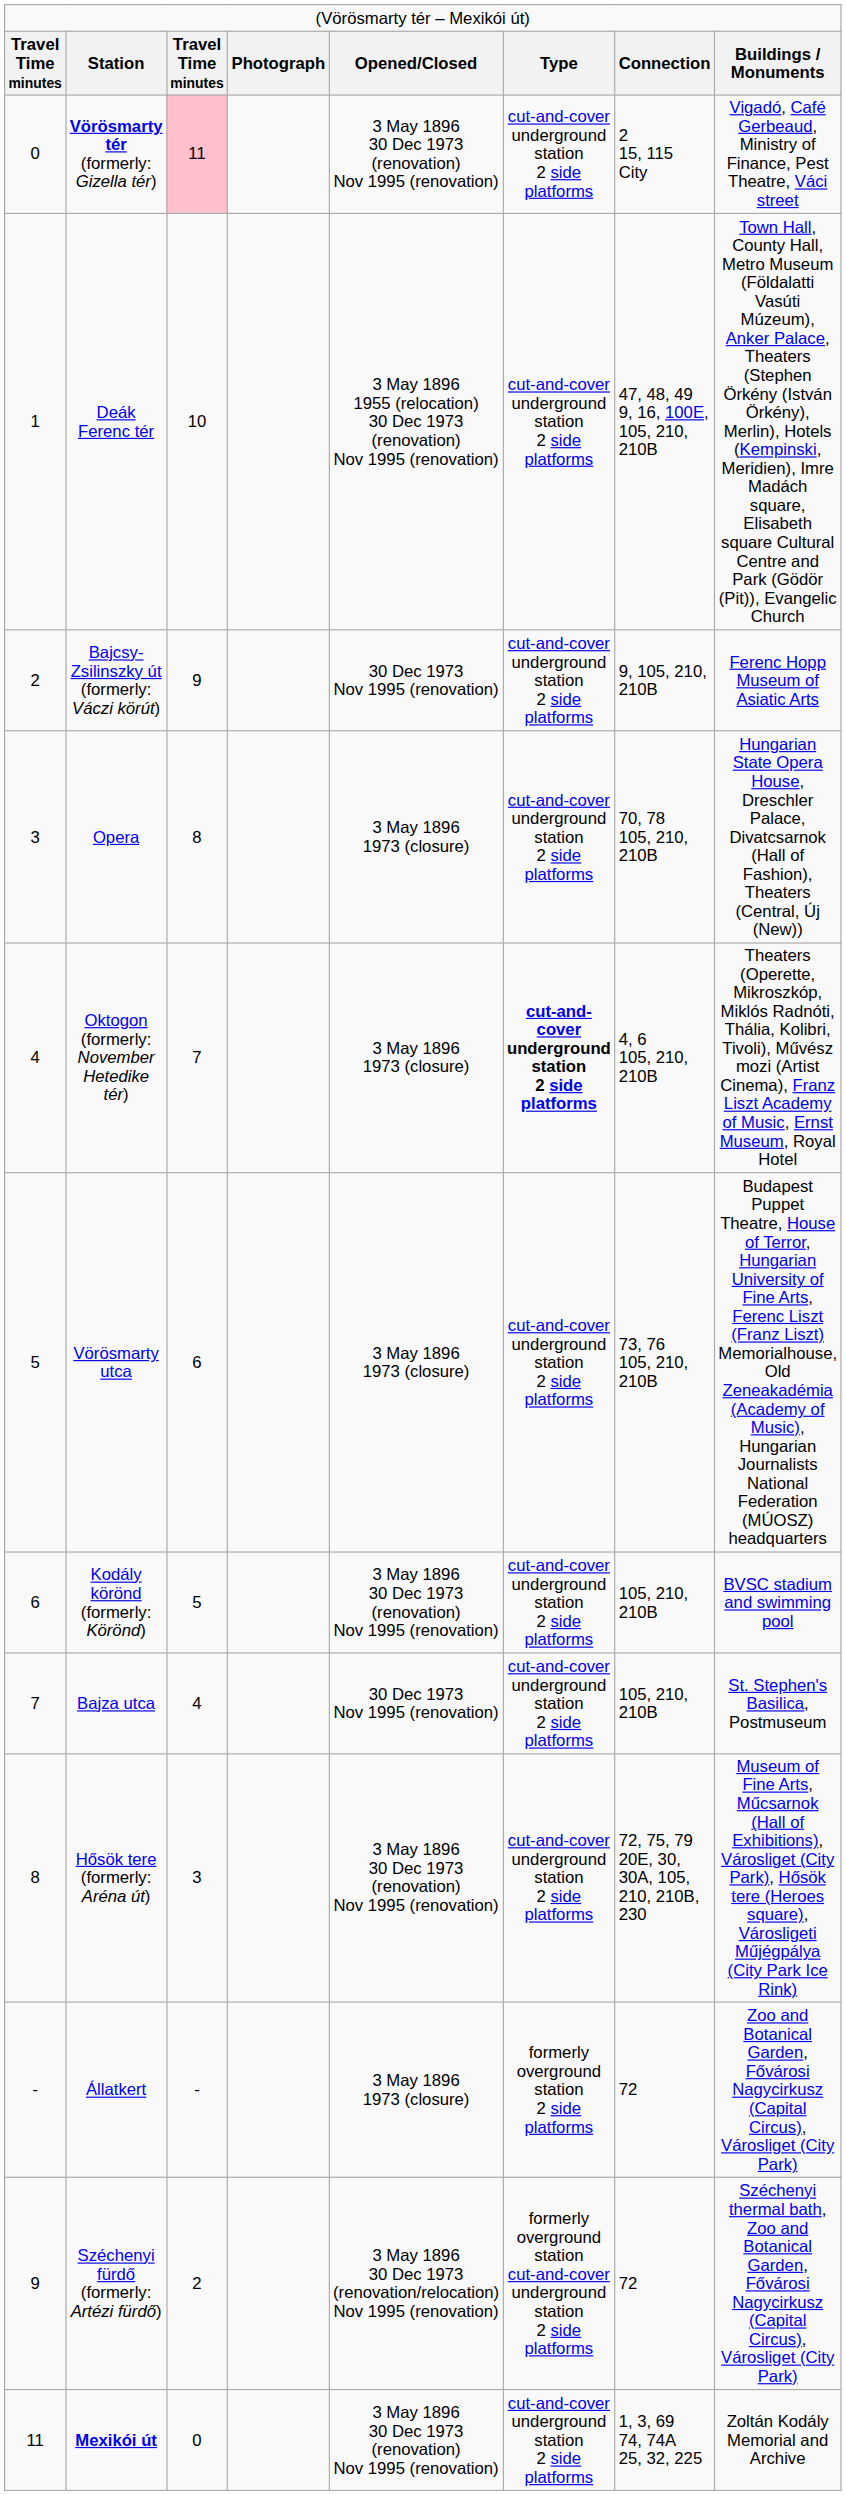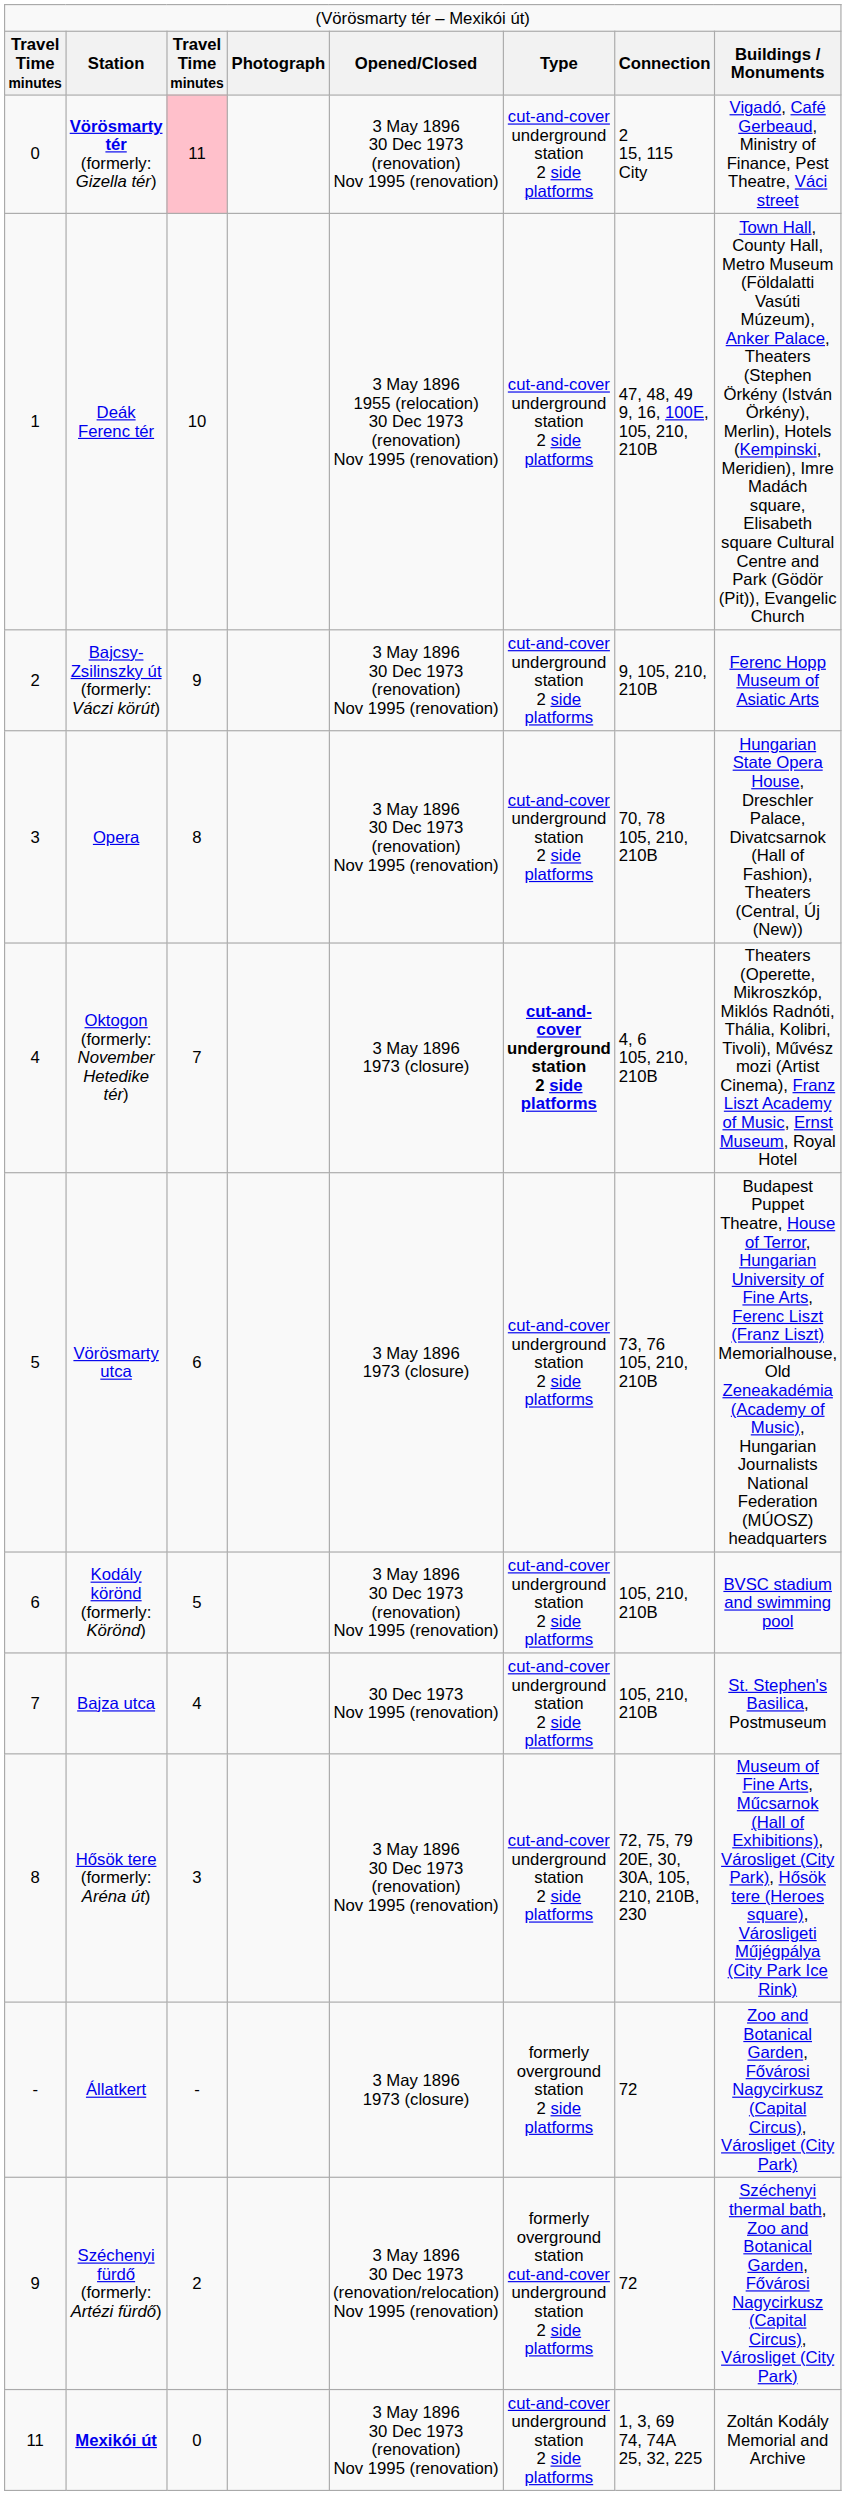(416, 681) 30 Dec 1973 Nov 1995 (renovation) -> (416, 681) 3 May 1896 30 Dec 1973 (renovation) Nov 1995 (renovation)
(416, 837) 3 May 1896 1973 (closure) -> (416, 837) 3 May 1896 30 Dec 1973 (renovation) Nov 1995 (renovation)
